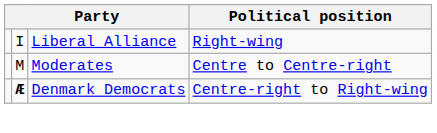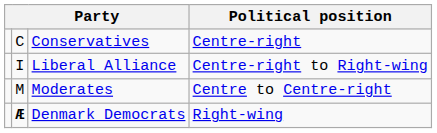+ row: (90, 41)
(238, 41) Right-wing -> (310, 66) Centre-right to Right-wing
(310, 91) Centre-right to Right-wing -> (238, 115) Right-wing
